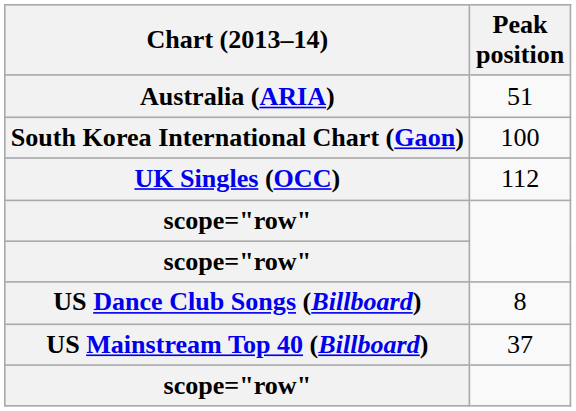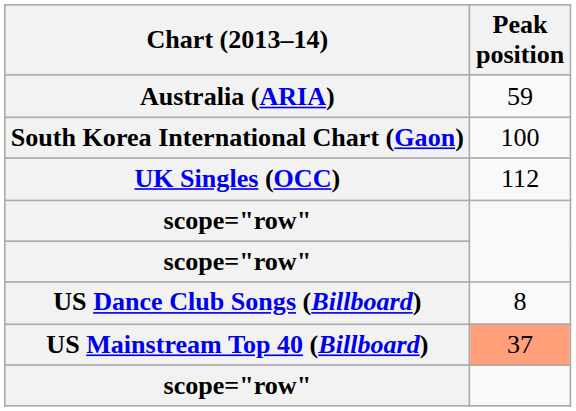(520, 95) 51 -> (520, 95) 59
(520, 344) no background -> (520, 344) lightsalmon background
